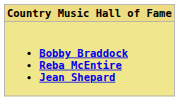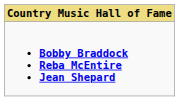(89, 65) khaki background -> (89, 65) no background
